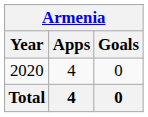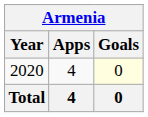(119, 71) no background -> (119, 71) lightyellow background
